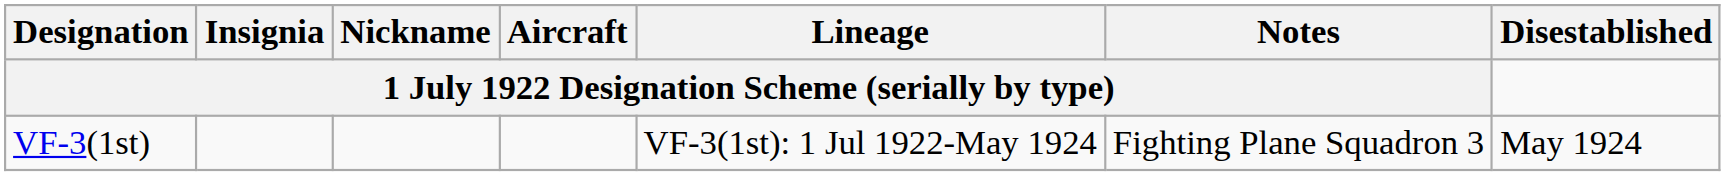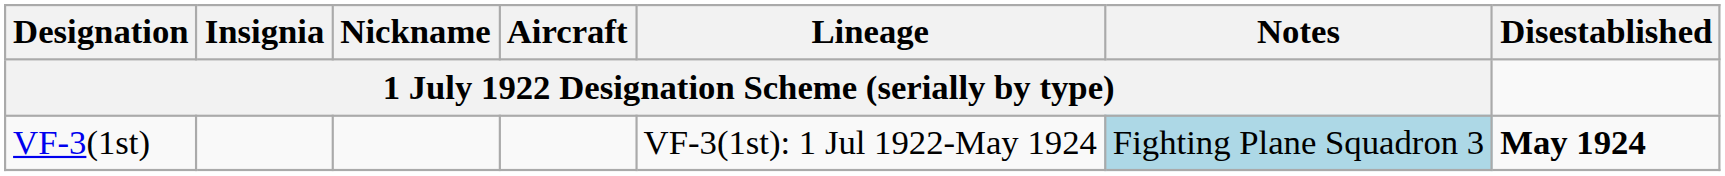(1299, 142) no background -> (1299, 142) lightblue background
(1571, 142) normal -> (1573, 142) bold
